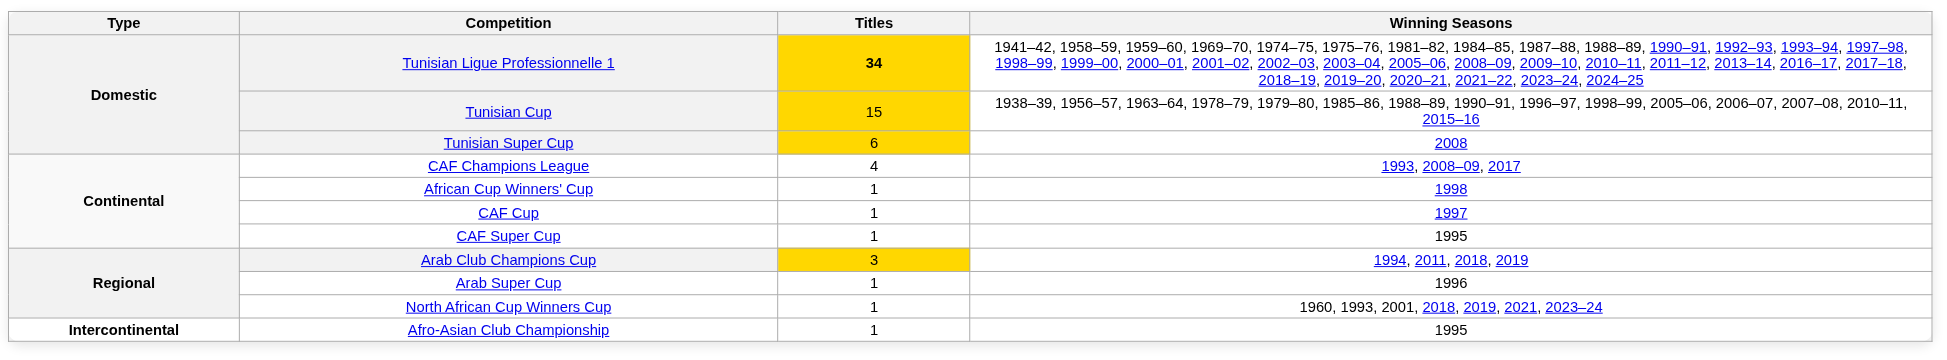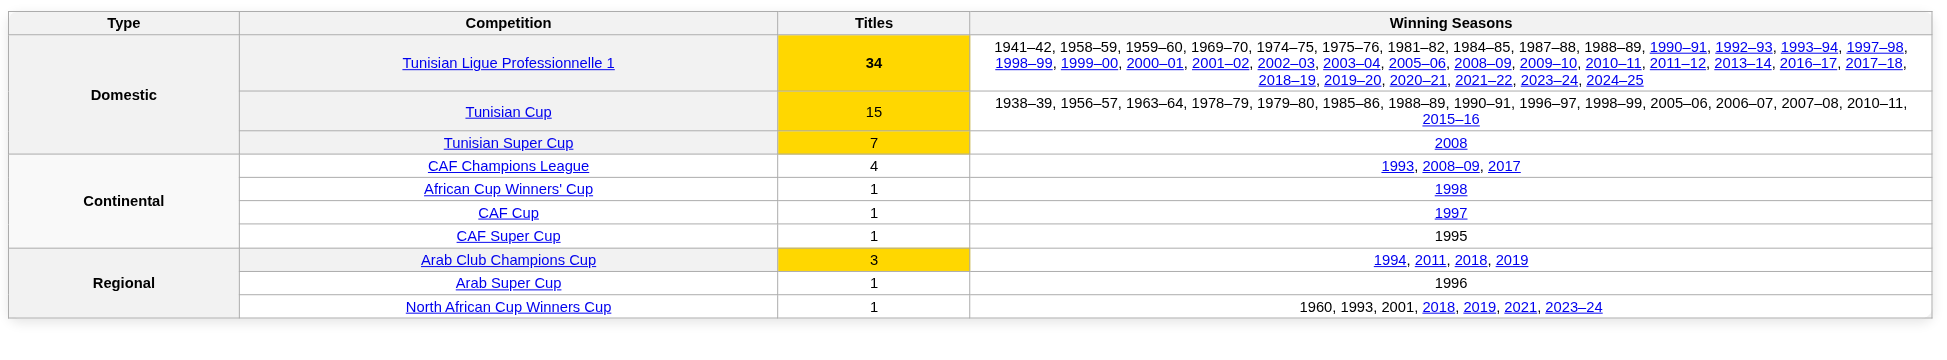(874, 143) 6 -> (874, 143) 7
- row: (509, 330)
